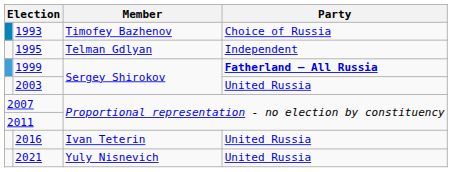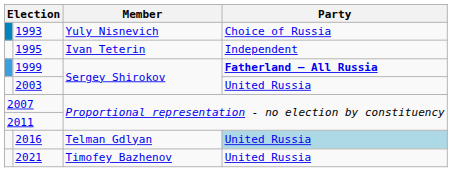(119, 31) Timofey Bazhenov -> (112, 31) Yuly Nisnevich
(109, 49) Telman Gdlyan -> (105, 49) Ivan Teterin
(105, 139) Ivan Teterin -> (109, 139) Telman Gdlyan
(268, 139) no background -> (268, 139) lightblue background
(112, 158) Yuly Nisnevich -> (119, 158) Timofey Bazhenov
